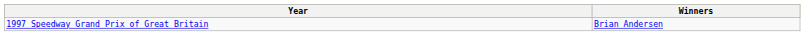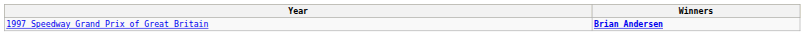(628, 24) normal -> (628, 24) bold
